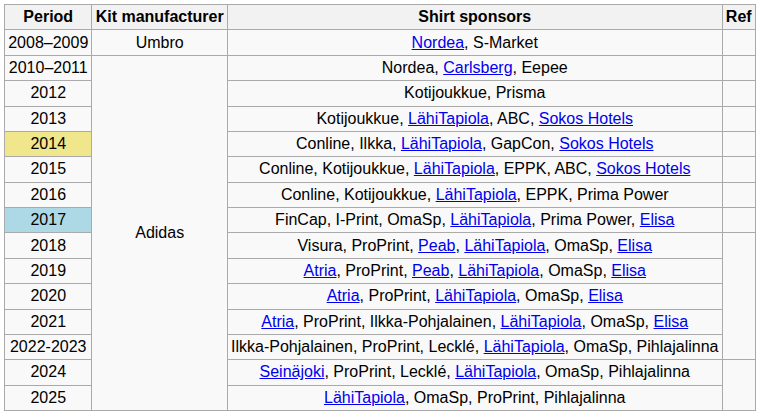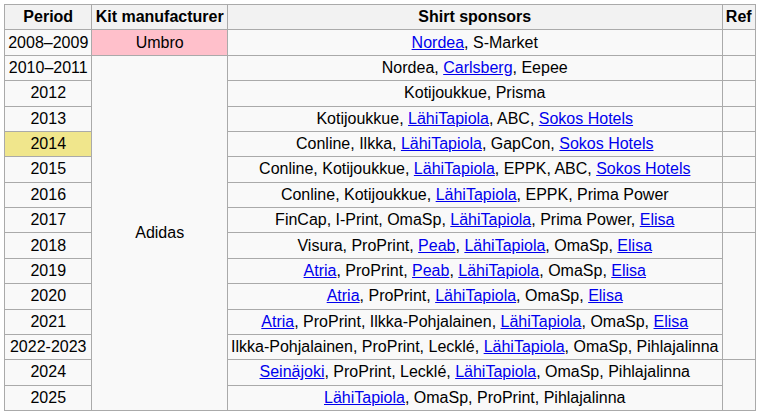(160, 42) no background -> (160, 42) pink background
(48, 220) lightblue background -> (48, 220) no background
